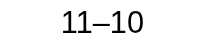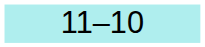(102, 23) no background -> (102, 23) paleturquoise background
